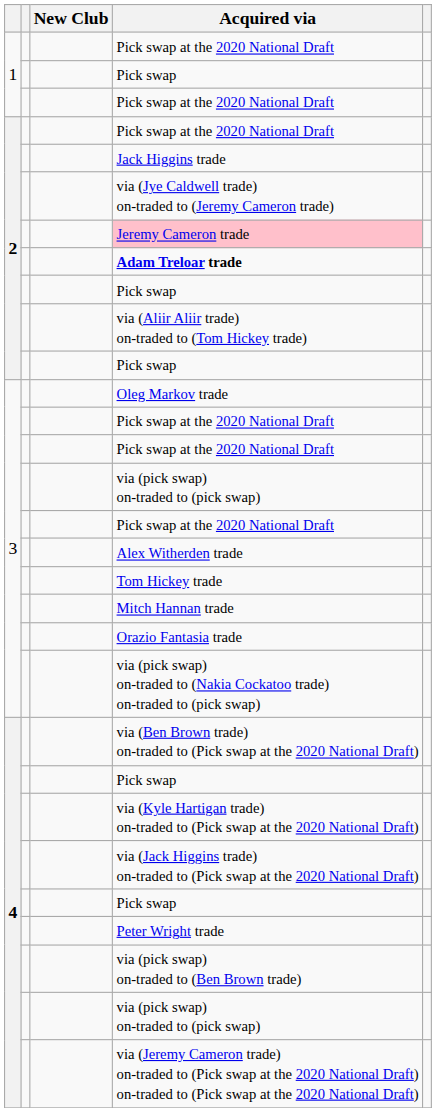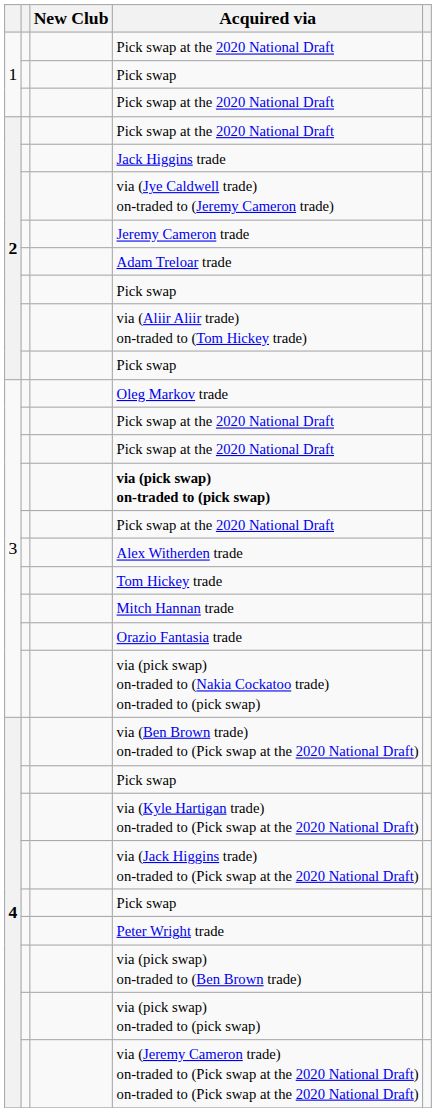(183, 234) pink background -> (183, 234) no background
(179, 261) bold -> (174, 262) normal
(188, 487) normal -> (193, 486) bold
